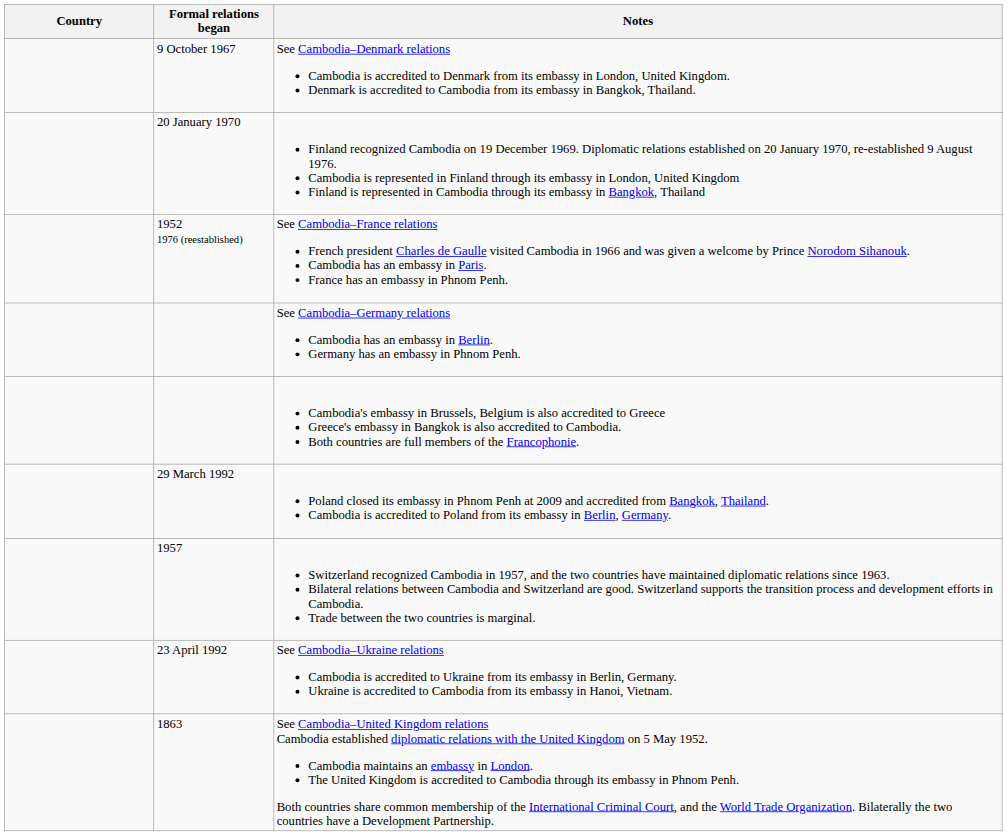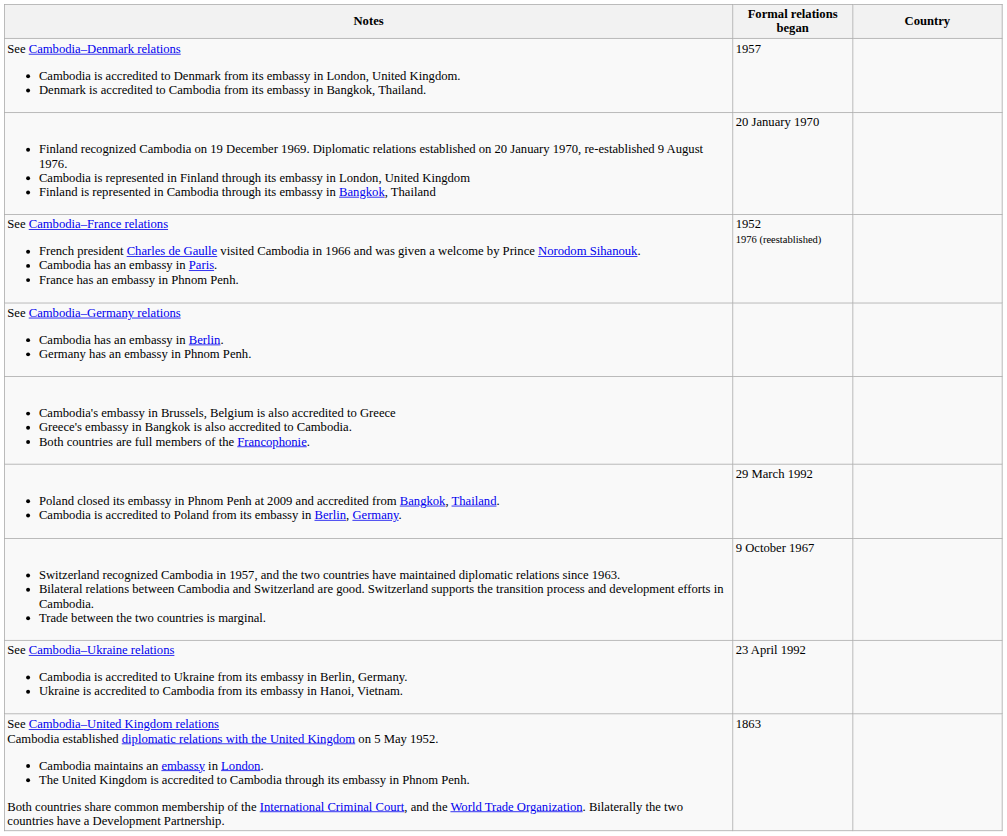columns swapped: (79, 21) <-> (638, 21)
(196, 48) 9 October 1967 -> (748, 48) 1957
(170, 548) 1957 -> (775, 548) 9 October 1967
